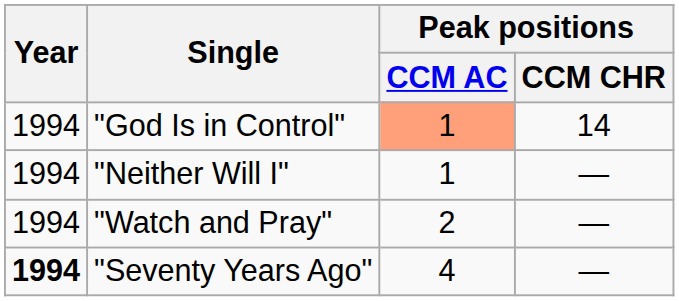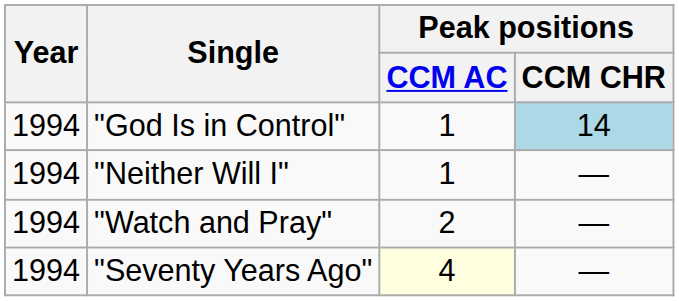(447, 125) lightsalmon background -> (447, 125) no background
(594, 125) no background -> (594, 125) lightblue background
(46, 271) bold -> (46, 271) normal
(447, 271) no background -> (447, 271) lightyellow background
